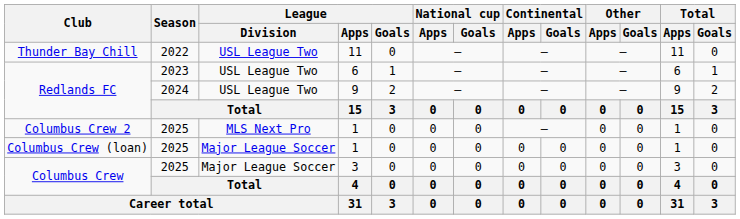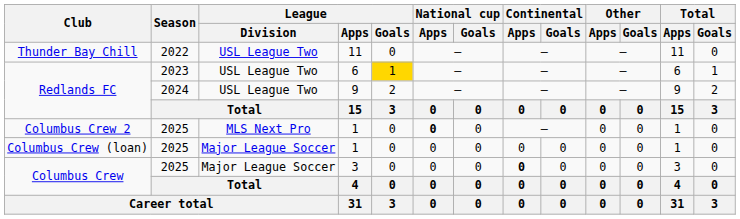(392, 71) no background -> (392, 71) gold background
(433, 128) normal -> (433, 128) bold
(522, 167) normal -> (522, 167) bold
